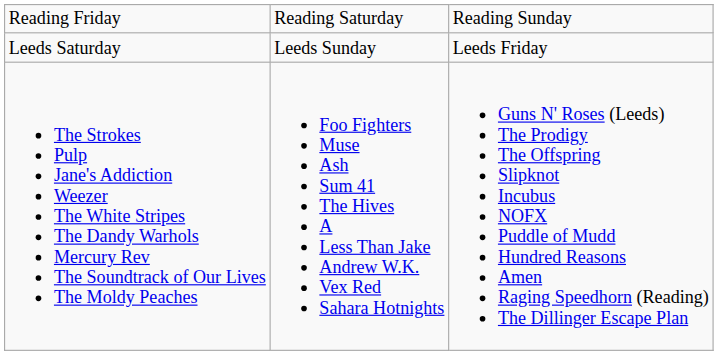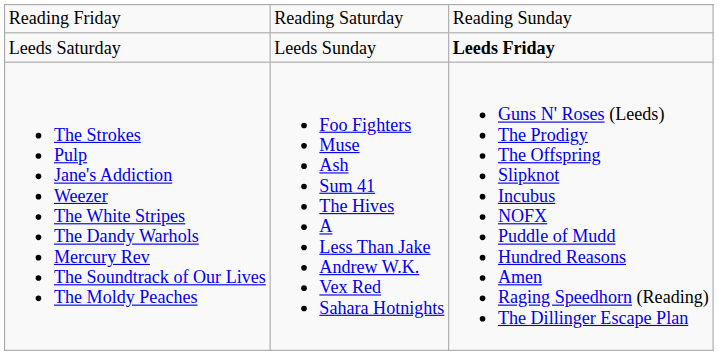(500, 47) normal -> (504, 47) bold
